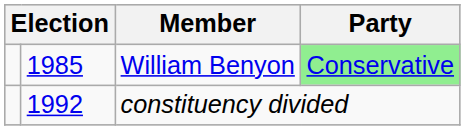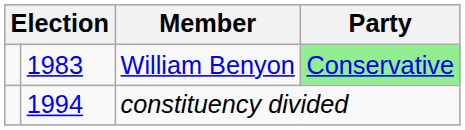(55, 64) 1985 -> (55, 64) 1983
(55, 104) 1992 -> (55, 104) 1994
